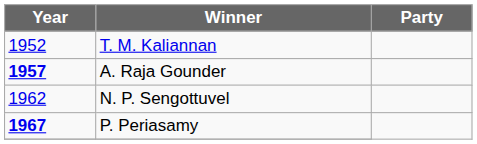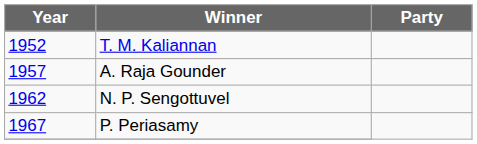(27, 71) bold -> (27, 71) normal
(27, 125) bold -> (27, 125) normal
